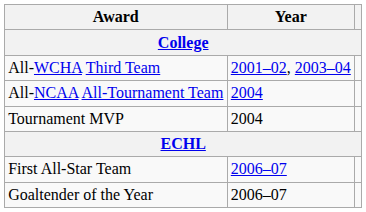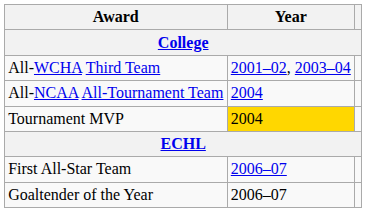(247, 118) no background -> (247, 118) gold background
